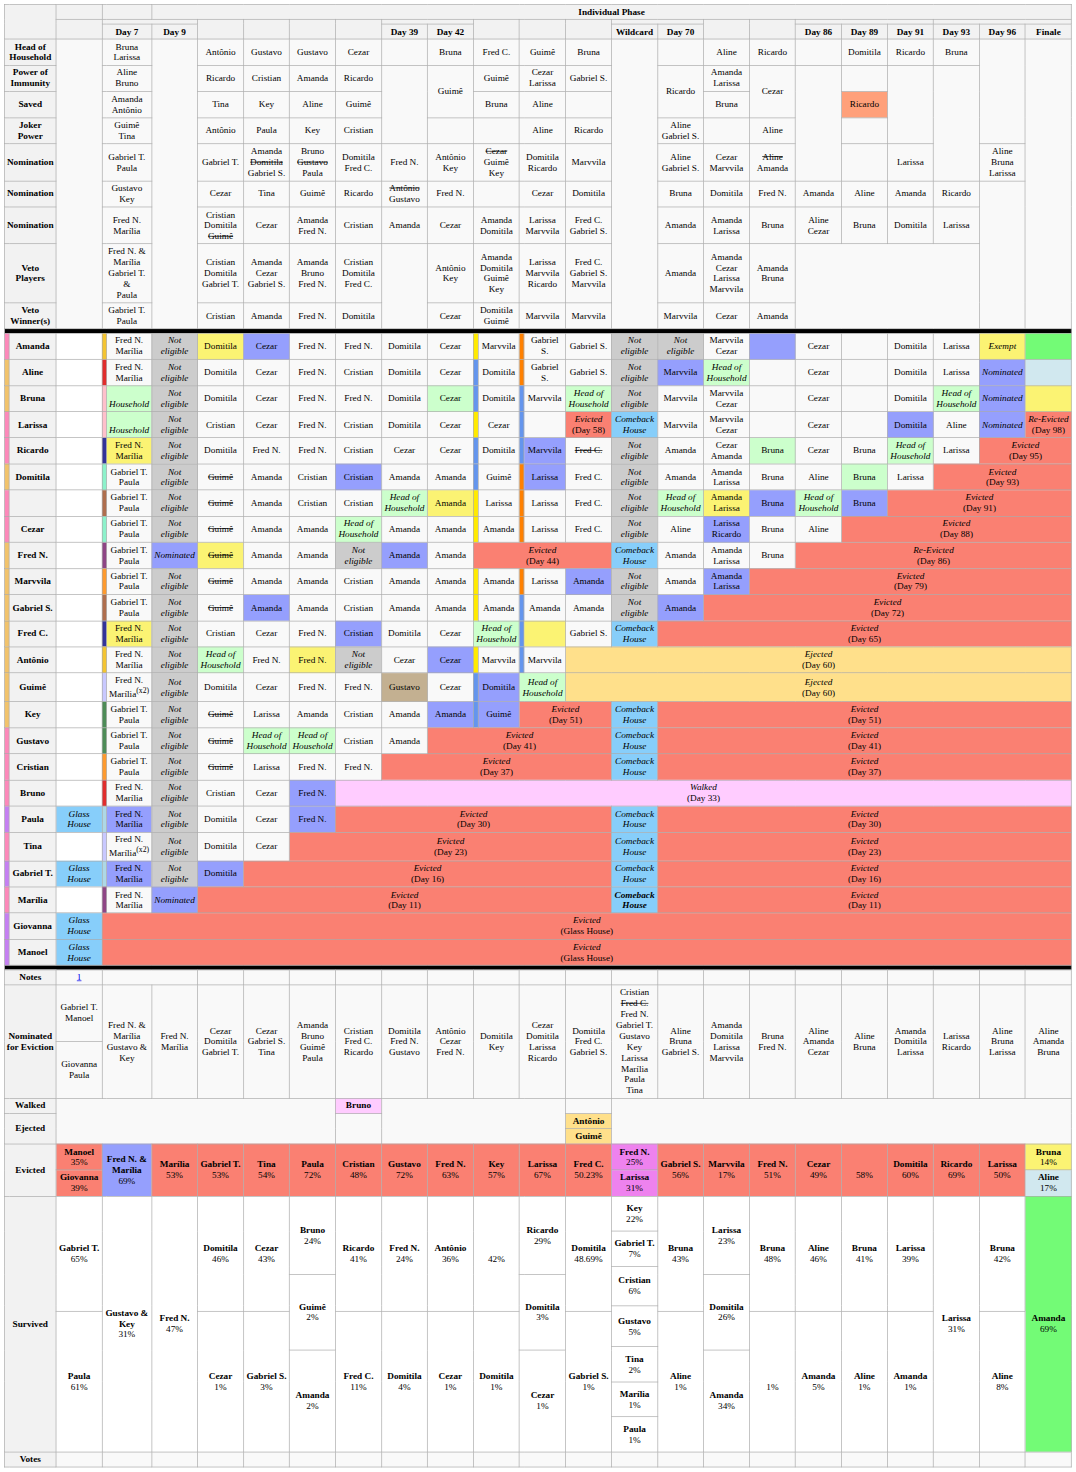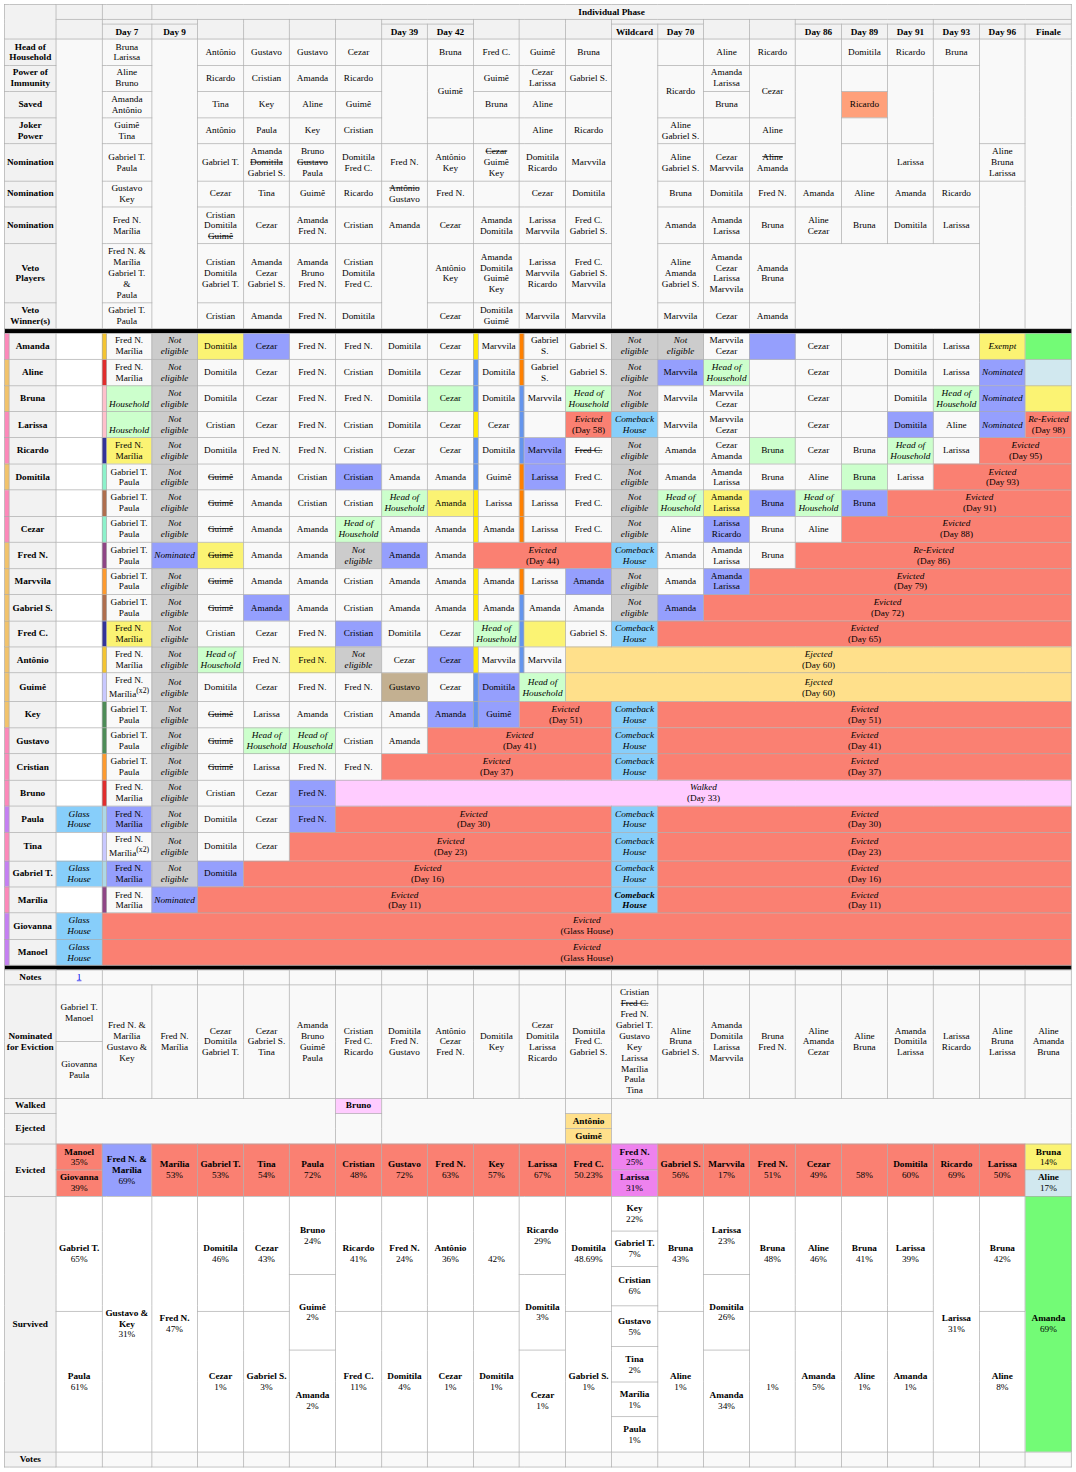(681, 273) Amanda -> (681, 273) Aline Amanda Gabriel S.
